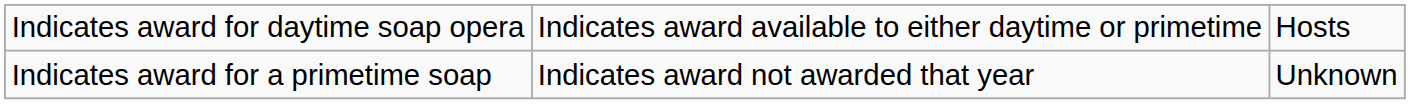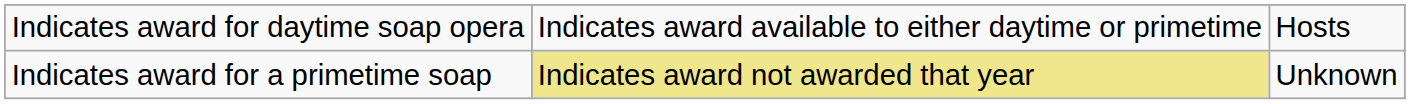(786, 74) no background -> (786, 74) khaki background
